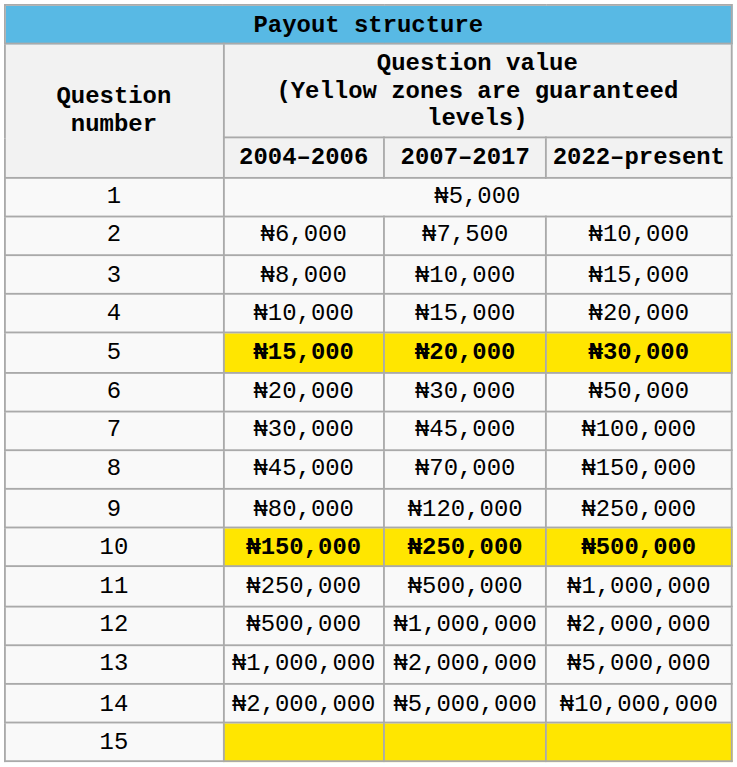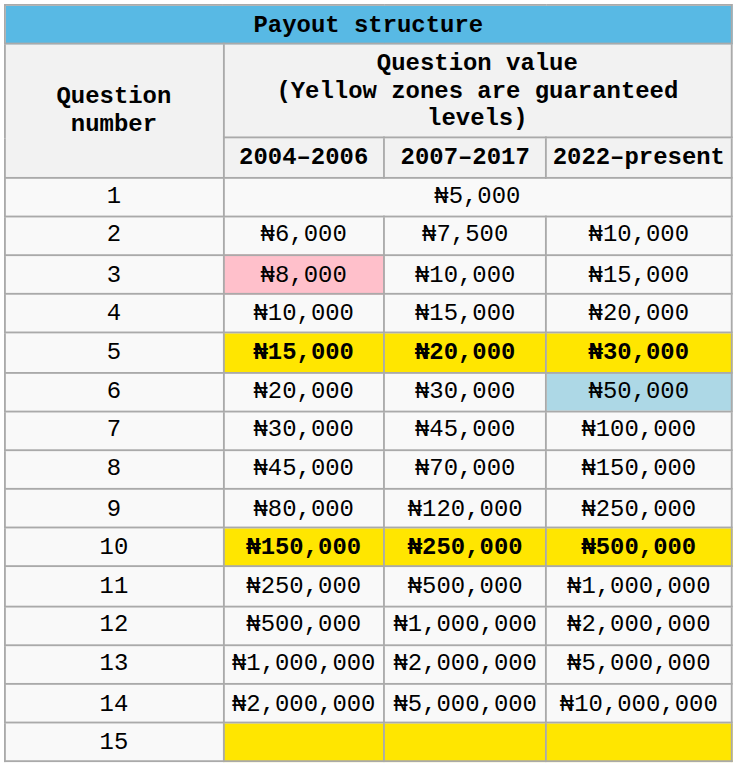(304, 275) no background -> (304, 275) pink background
(639, 391) no background -> (639, 391) lightblue background
